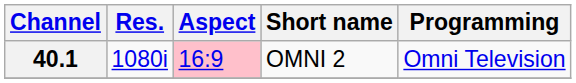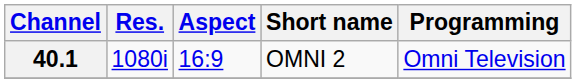(201, 59) pink background -> (201, 59) no background
